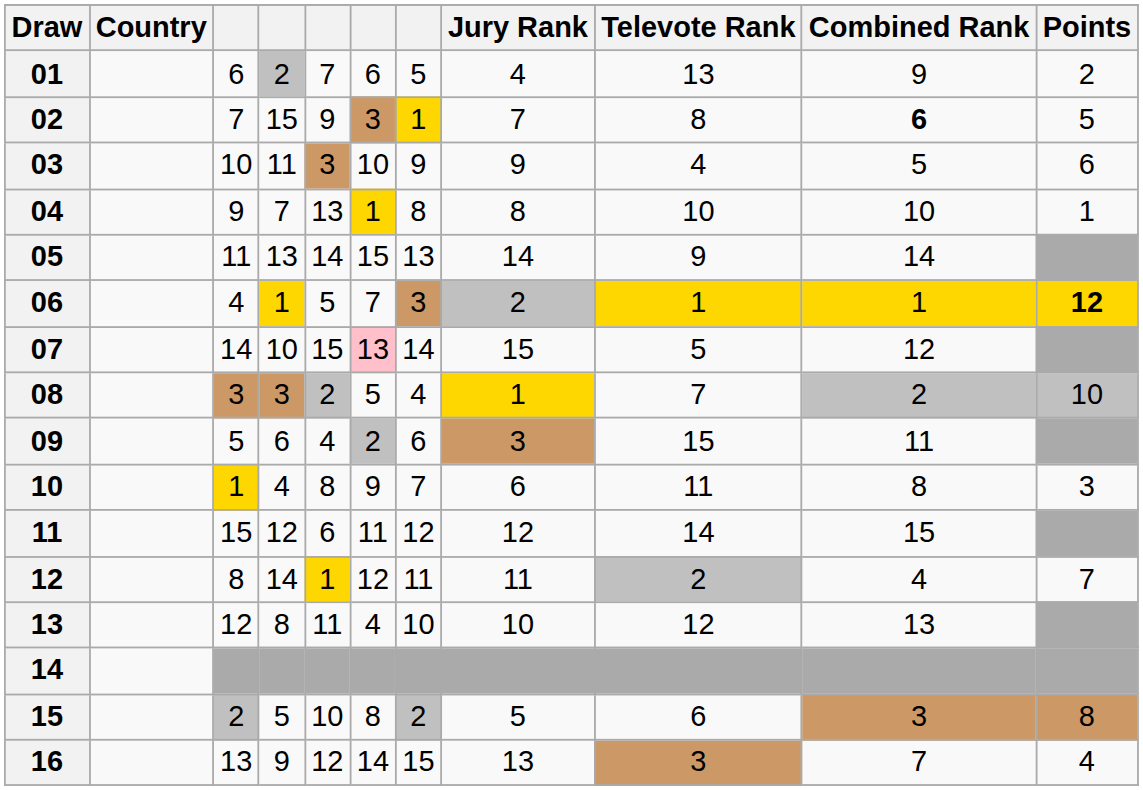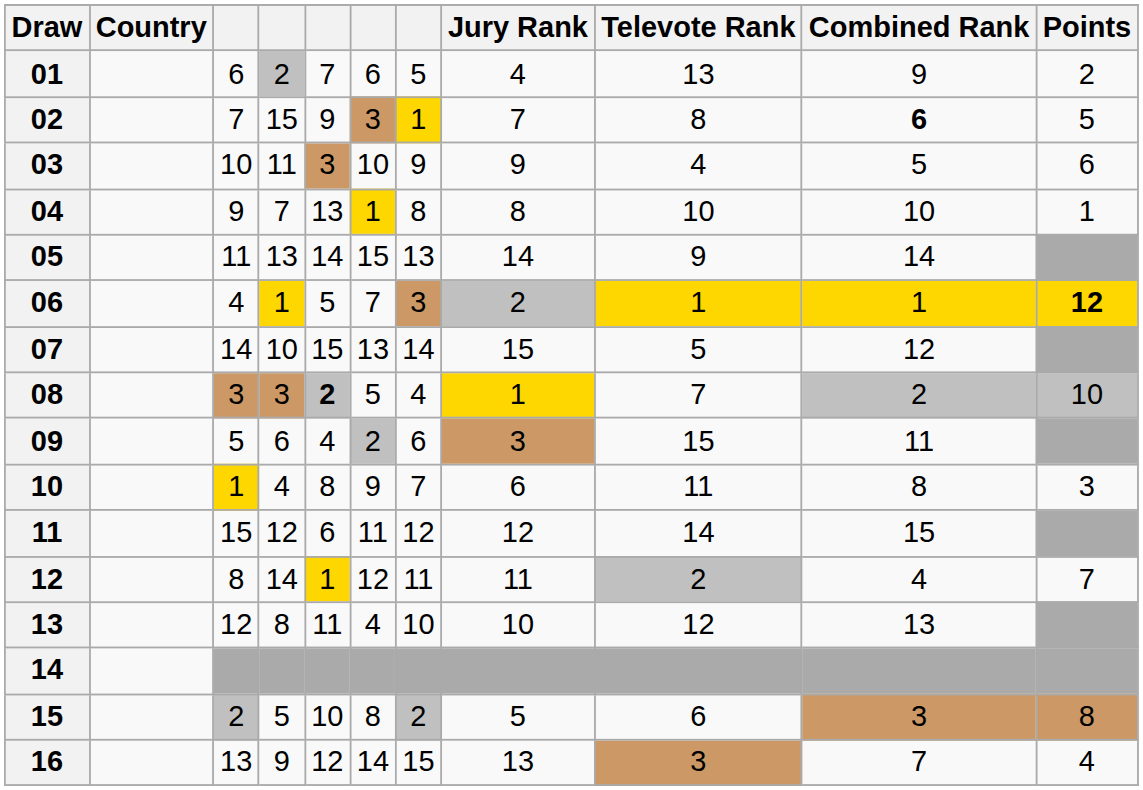(373, 348) pink background -> (373, 348) no background
(327, 394) normal -> (327, 394) bold
